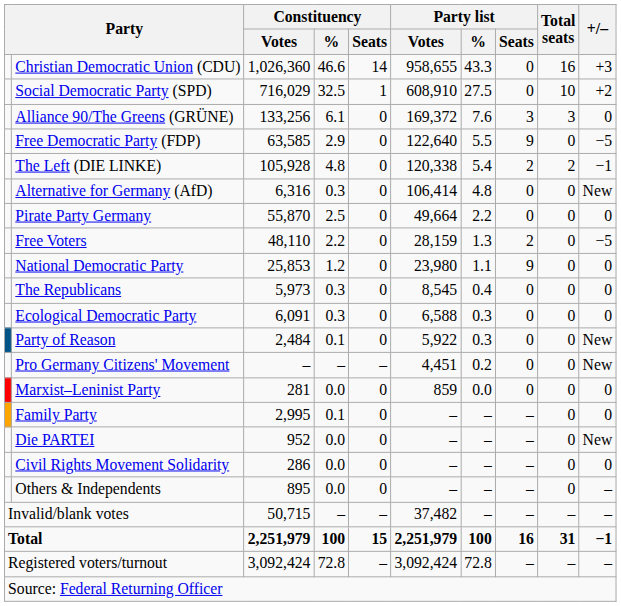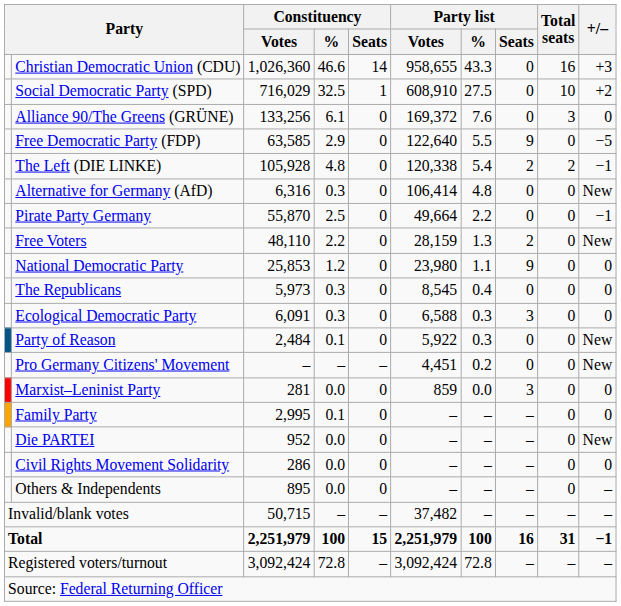(530, 116) 3 -> (530, 116) 0
(608, 215) 0 -> (604, 215) −1
(604, 240) −5 -> (597, 240) New
(530, 315) 0 -> (530, 315) 3
(530, 389) 0 -> (530, 389) 3
